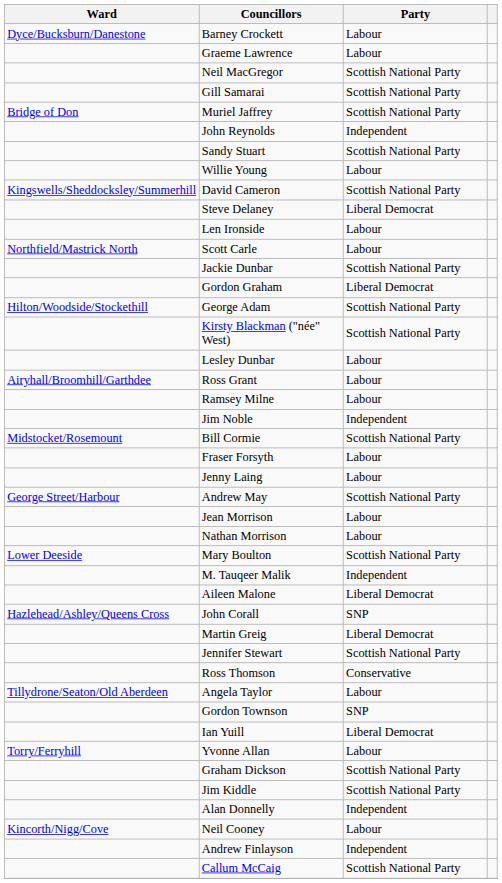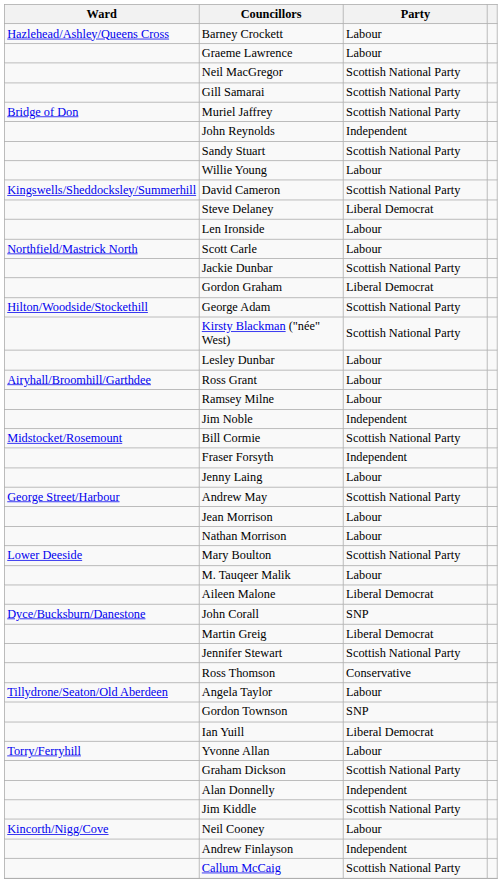(76, 33) Dyce/Bucksburn/Danestone -> (88, 33) Hazlehead/Ashley/Queens Cross
(364, 457) Labour -> (377, 457) Independent
(377, 575) Independent -> (364, 575) Labour
(88, 614) Hazlehead/Ashley/Queens Cross -> (76, 614) Dyce/Bucksburn/Danestone
rows swapped: (238, 809) <-> (229, 790)
